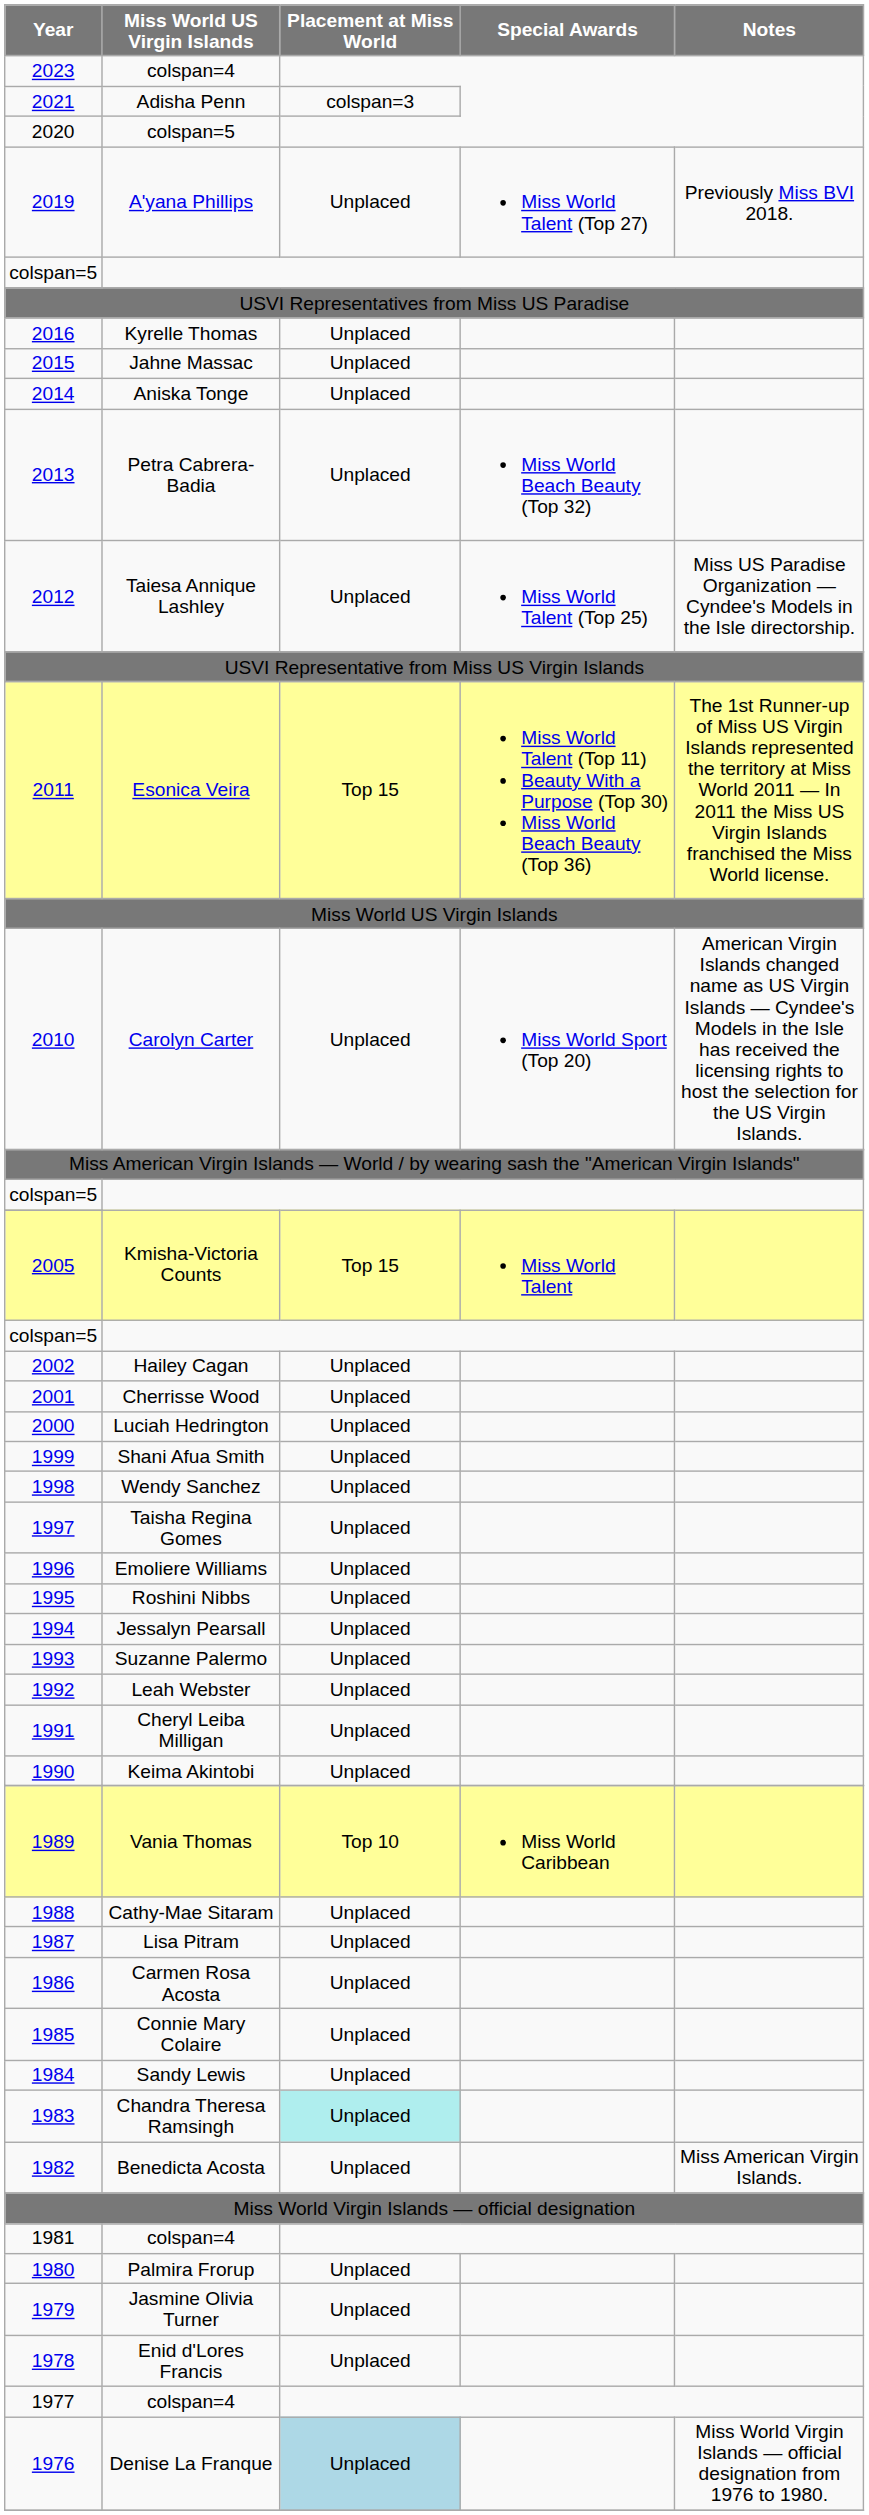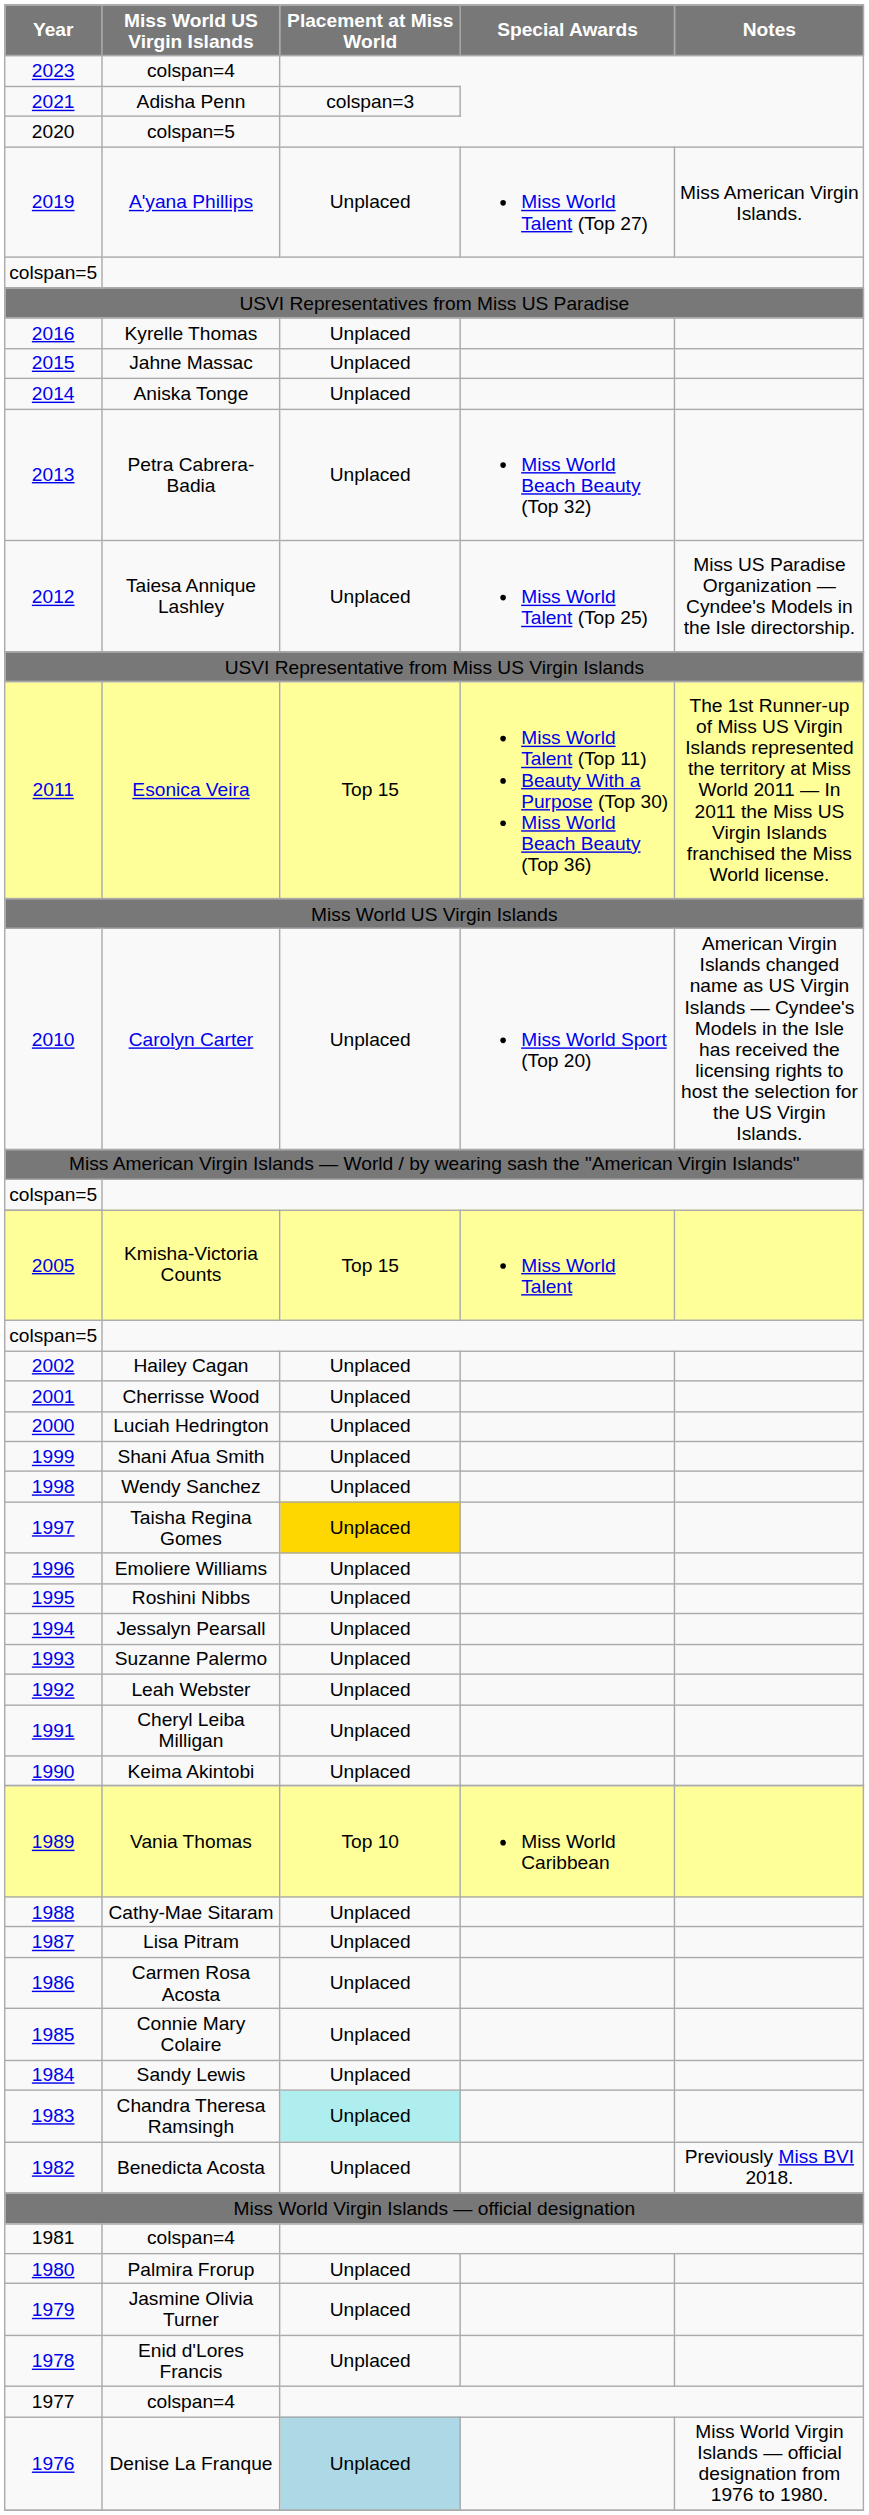(769, 202) Previously Miss BVI 2018. -> (769, 202) Miss American Virgin Islands.
(370, 1527) no background -> (370, 1527) gold background
(769, 2167) Miss American Virgin Islands. -> (769, 2167) Previously Miss BVI 2018.
